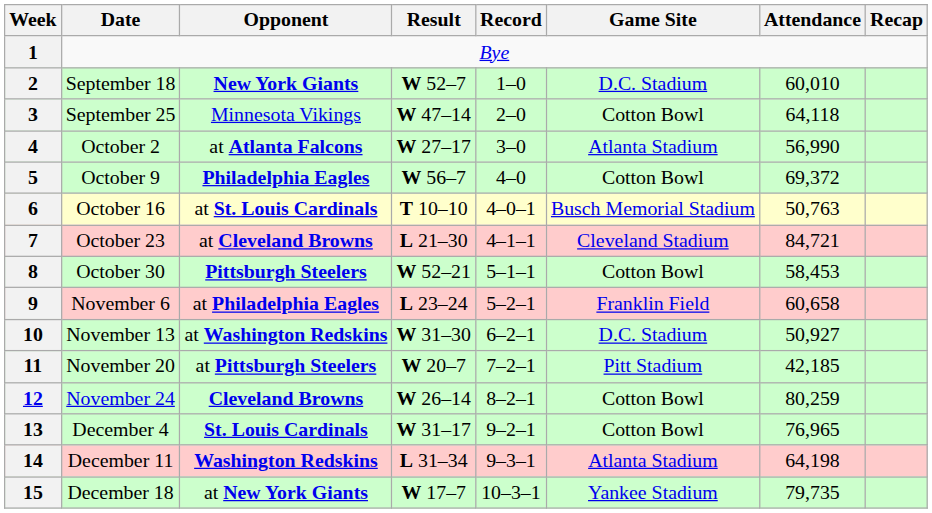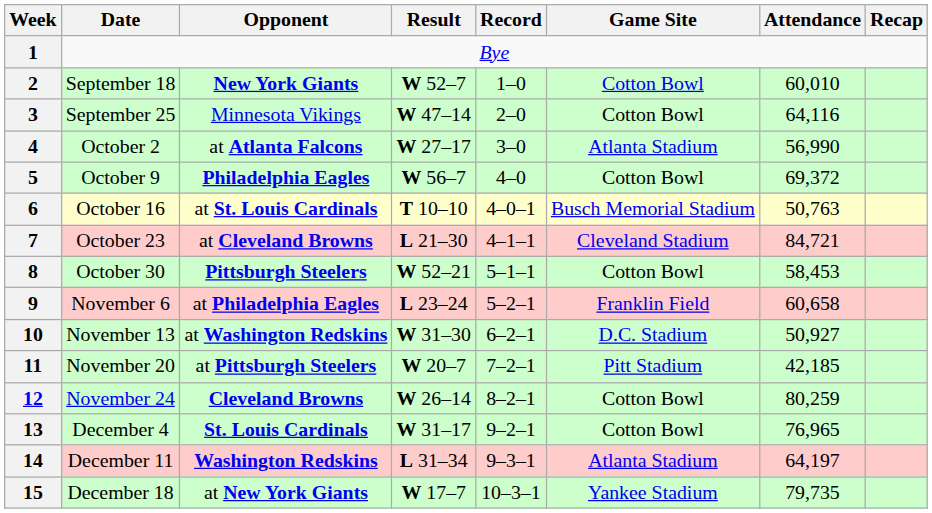(653, 83) D.C. Stadium -> (653, 83) Cotton Bowl
(812, 114) 64,118 -> (812, 114) 64,116
(812, 460) 64,198 -> (812, 460) 64,197
